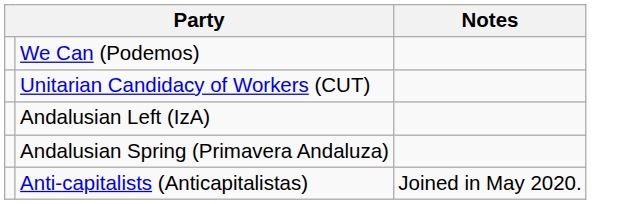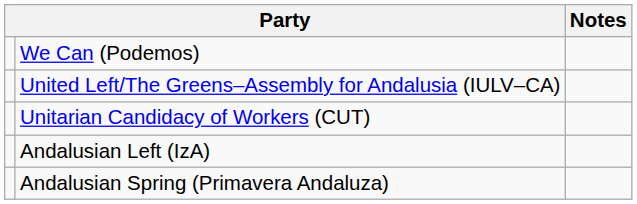+ row: (290, 85)
- row: (164, 183)
